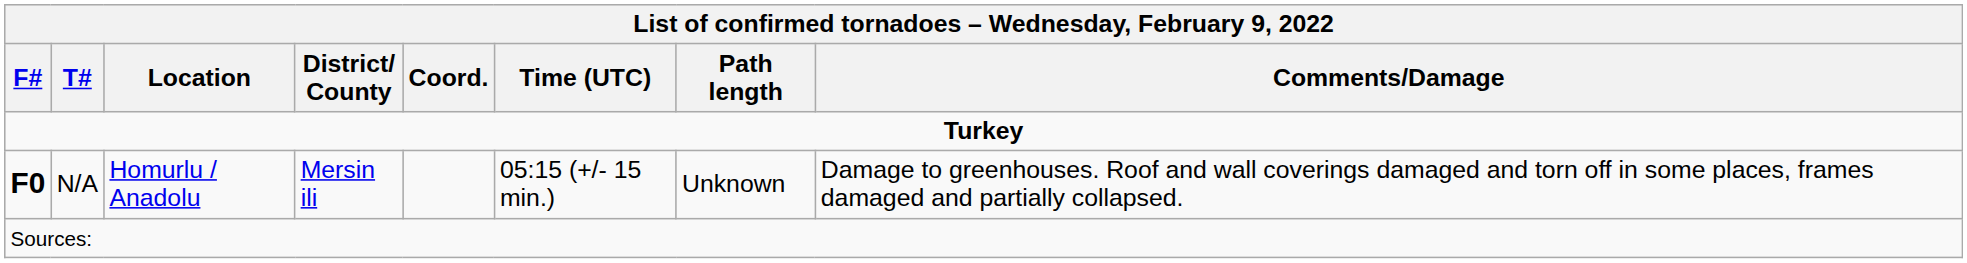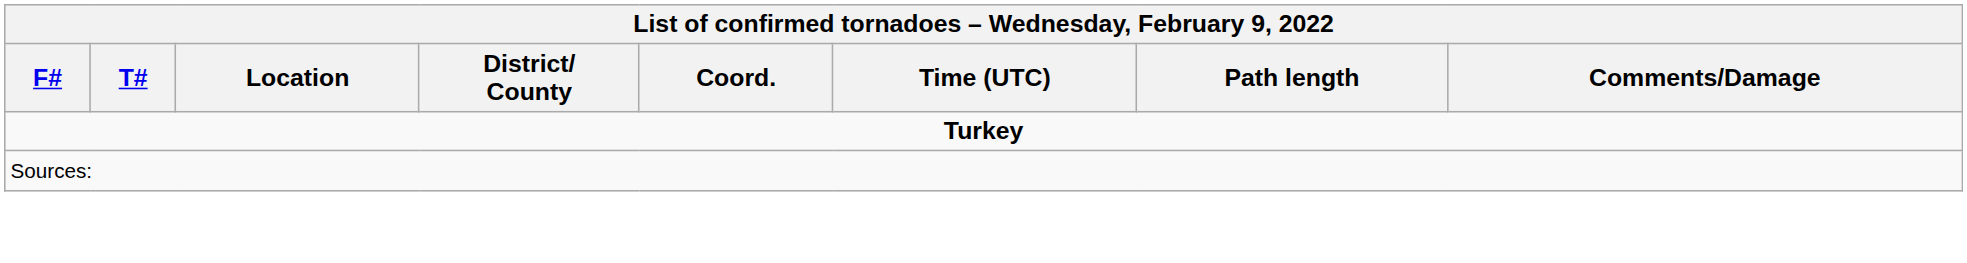- row: (28, 184)
